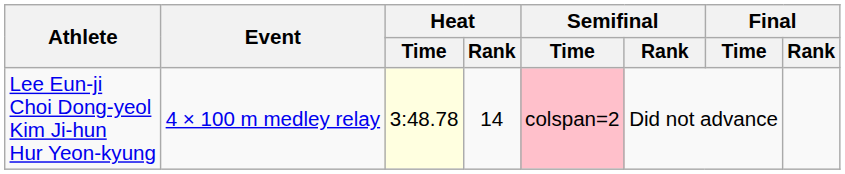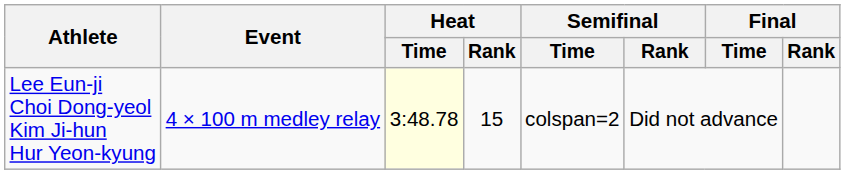(492, 119) 14 -> (492, 119) 15
(572, 119) pink background -> (572, 119) no background
